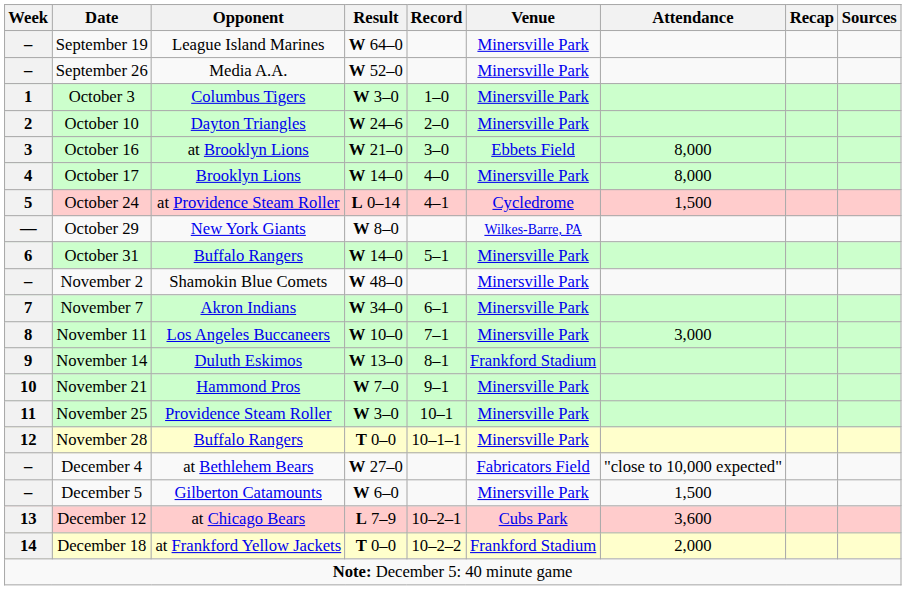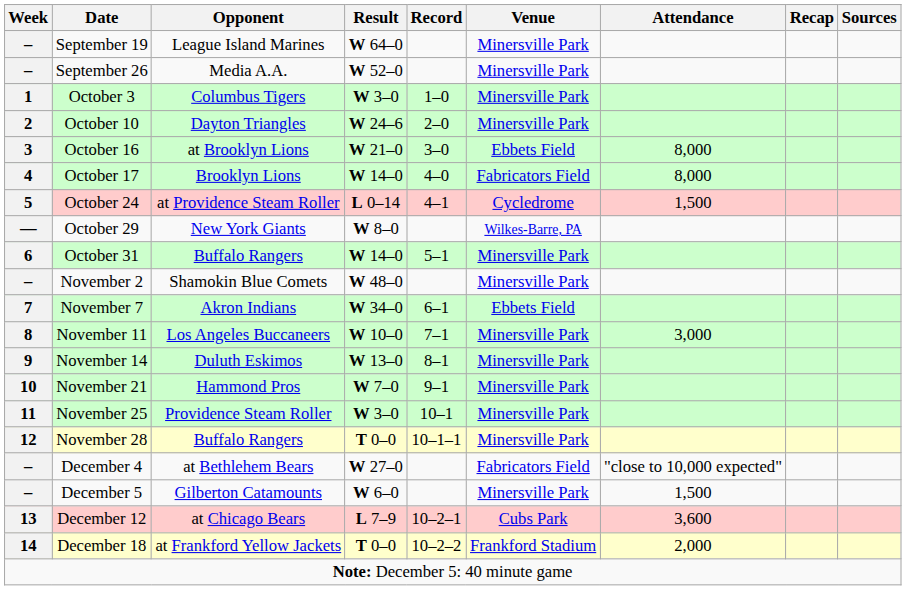(533, 176) Minersville Park -> (533, 176) Fabricators Field
(533, 307) Minersville Park -> (533, 307) Ebbets Field
(533, 360) Frankford Stadium -> (533, 360) Minersville Park
